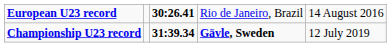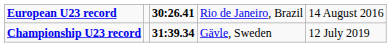(237, 32) bold -> (236, 32) normal
